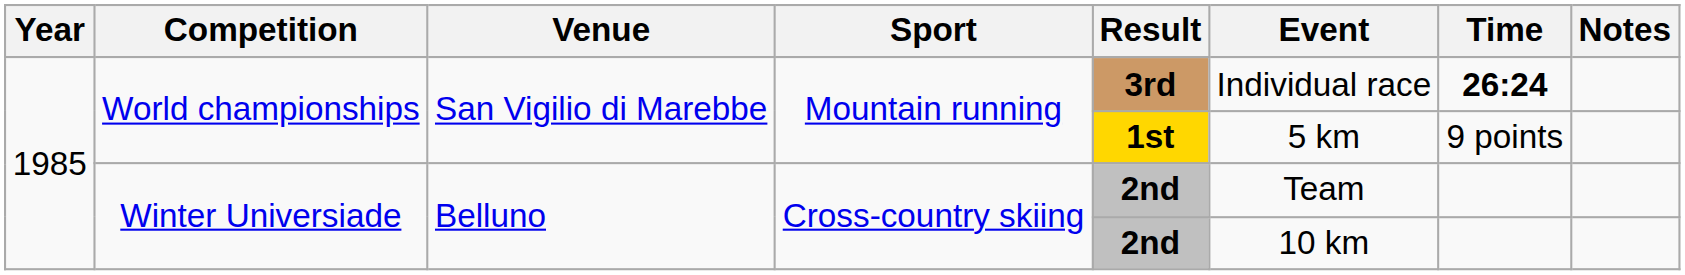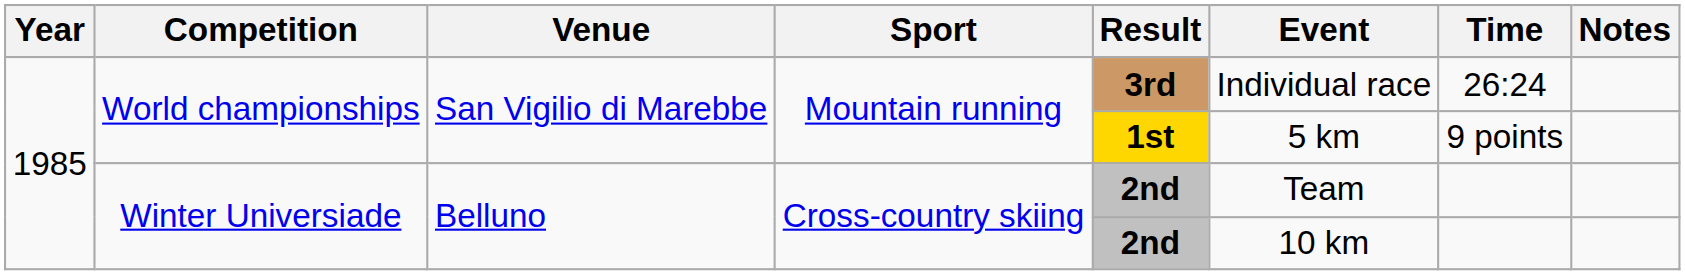(1505, 83) bold -> (1505, 83) normal
